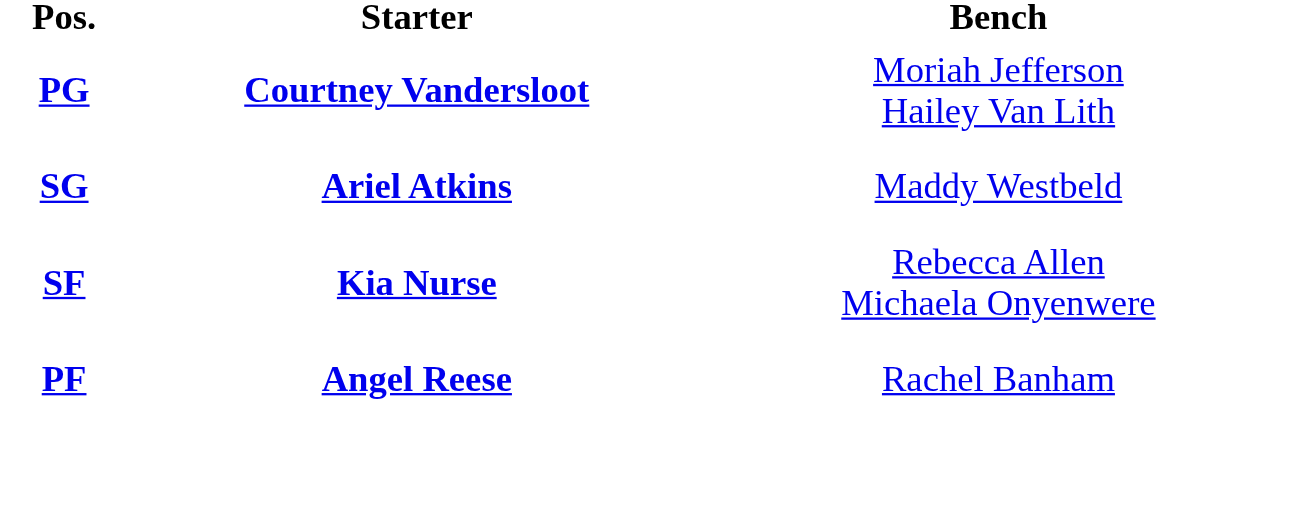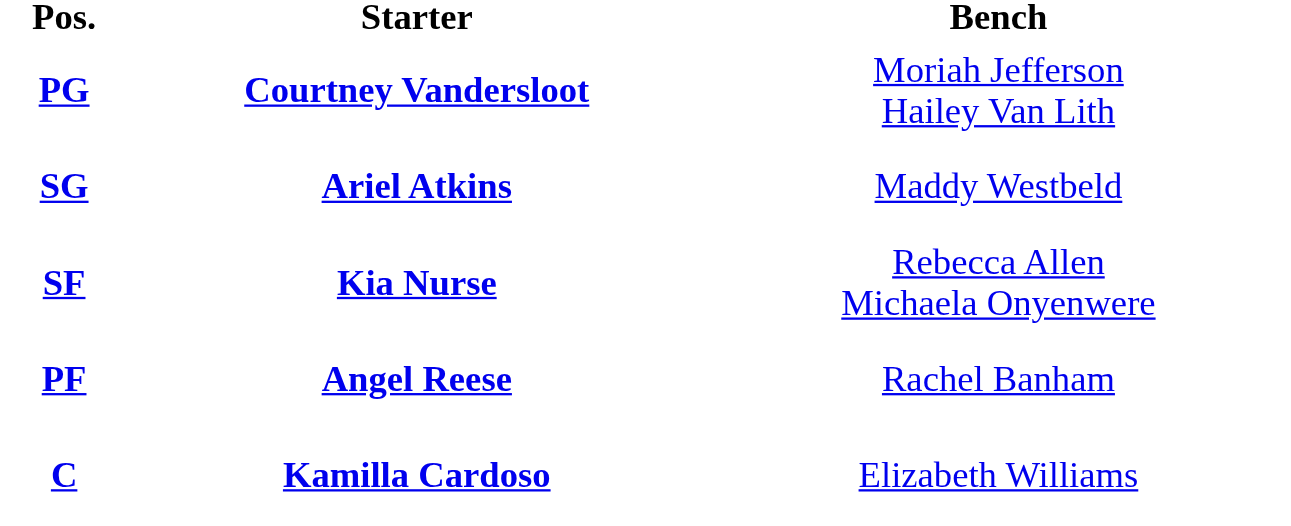+ row: (64, 474)
